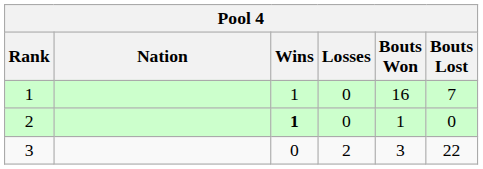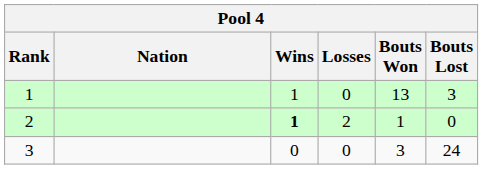(400, 94) 16 -> (400, 94) 13
(452, 94) 7 -> (452, 94) 3
(346, 121) 0 -> (346, 121) 2
(346, 149) 2 -> (346, 149) 0
(452, 149) 22 -> (452, 149) 24
